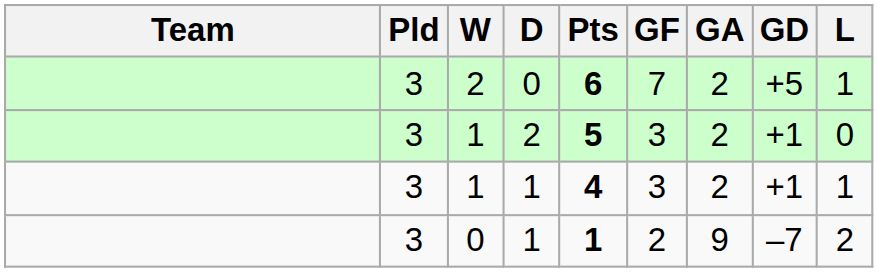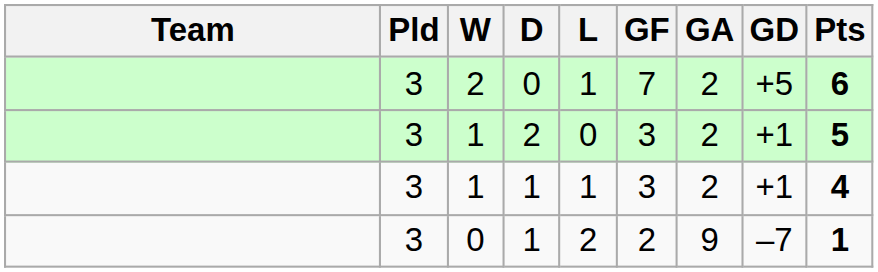columns swapped: (845, 30) <-> (593, 30)
